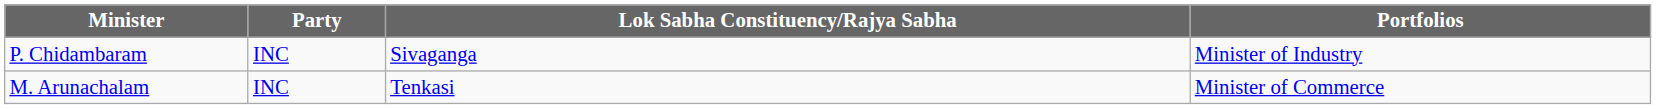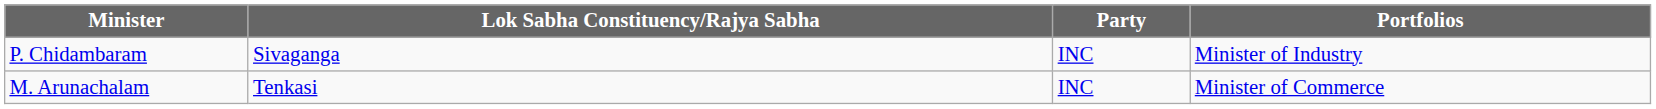columns swapped: (317, 20) <-> (788, 20)
